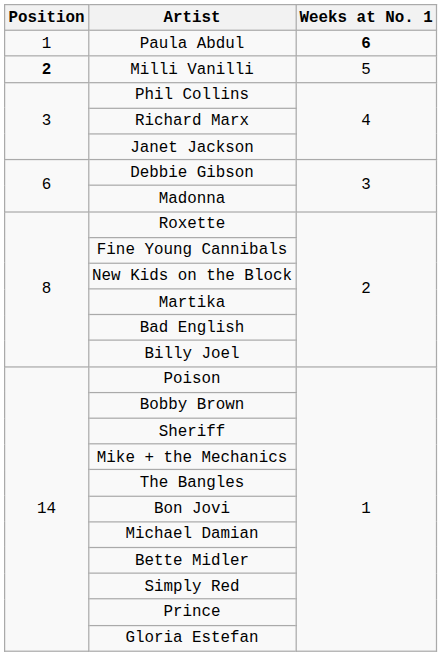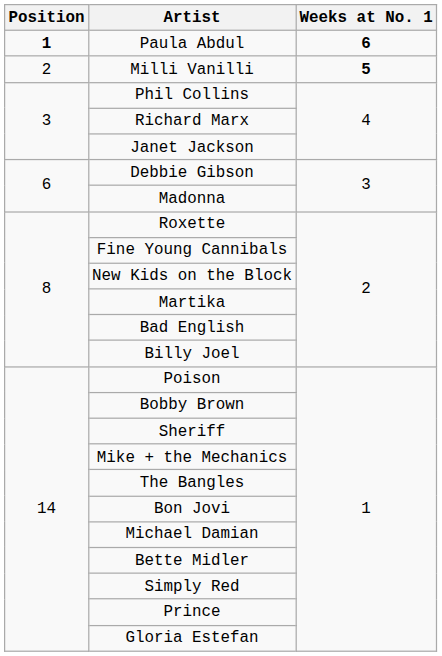(46, 43) normal -> (46, 43) bold
(46, 69) bold -> (46, 69) normal
(366, 69) normal -> (366, 69) bold
